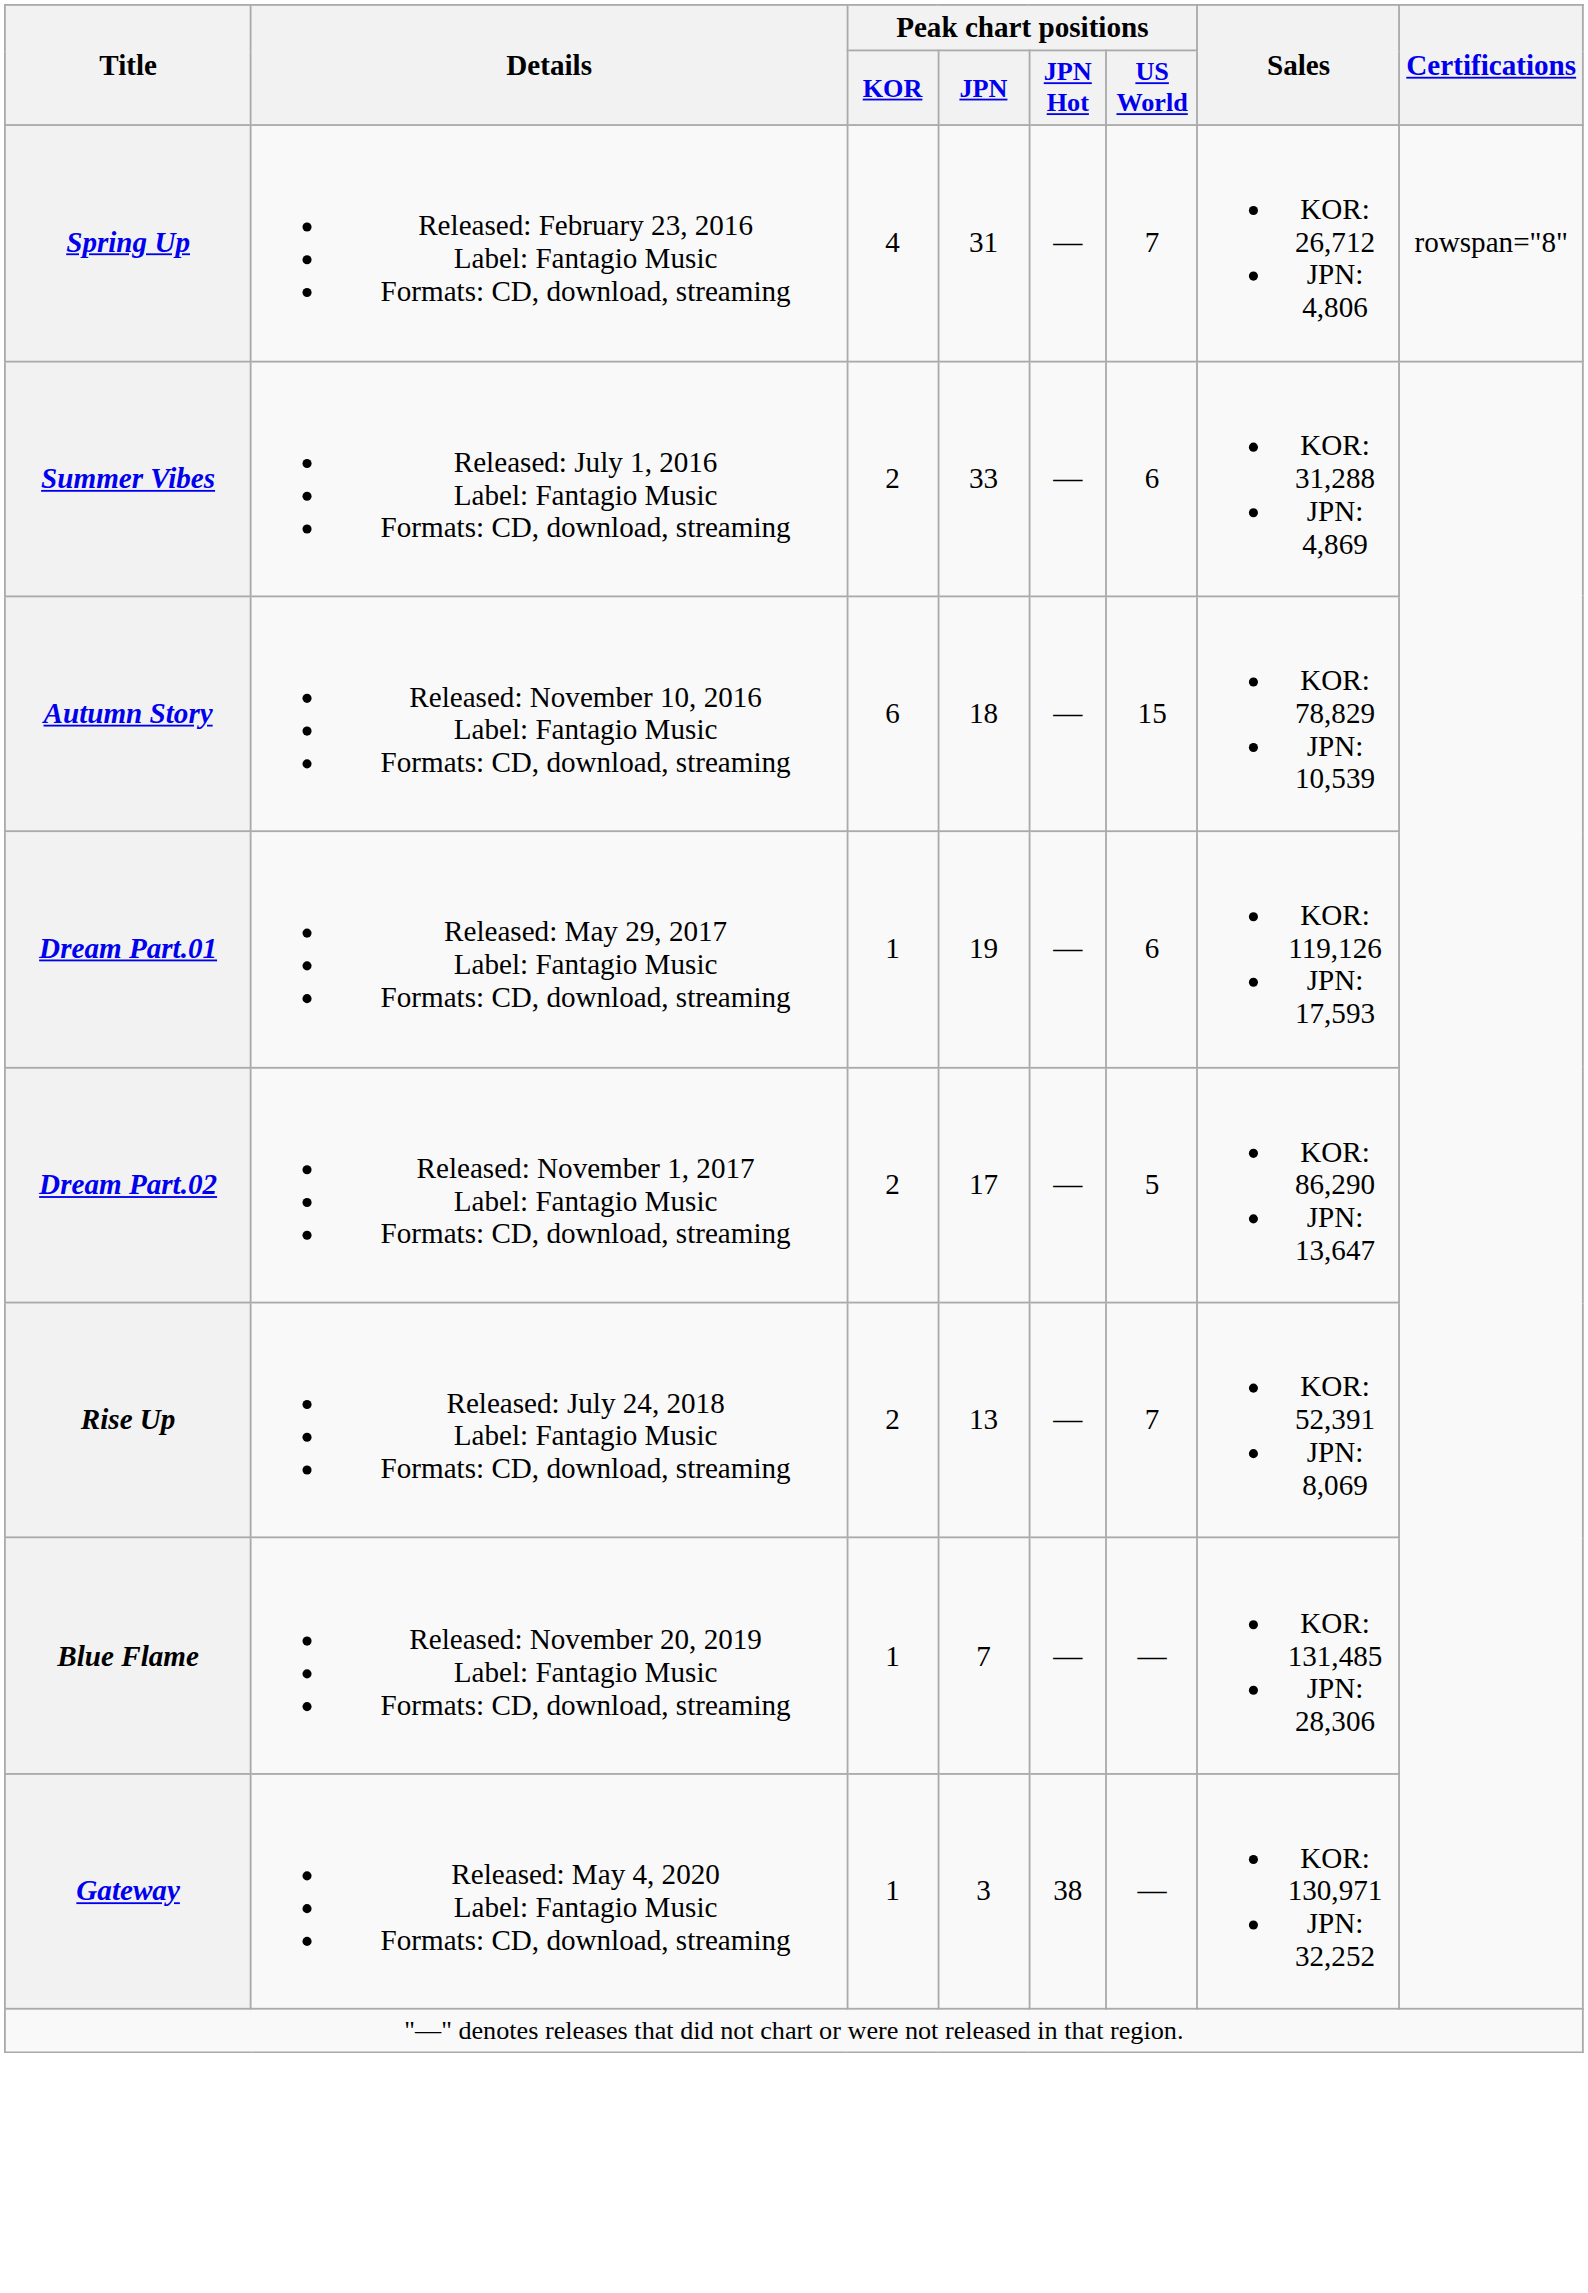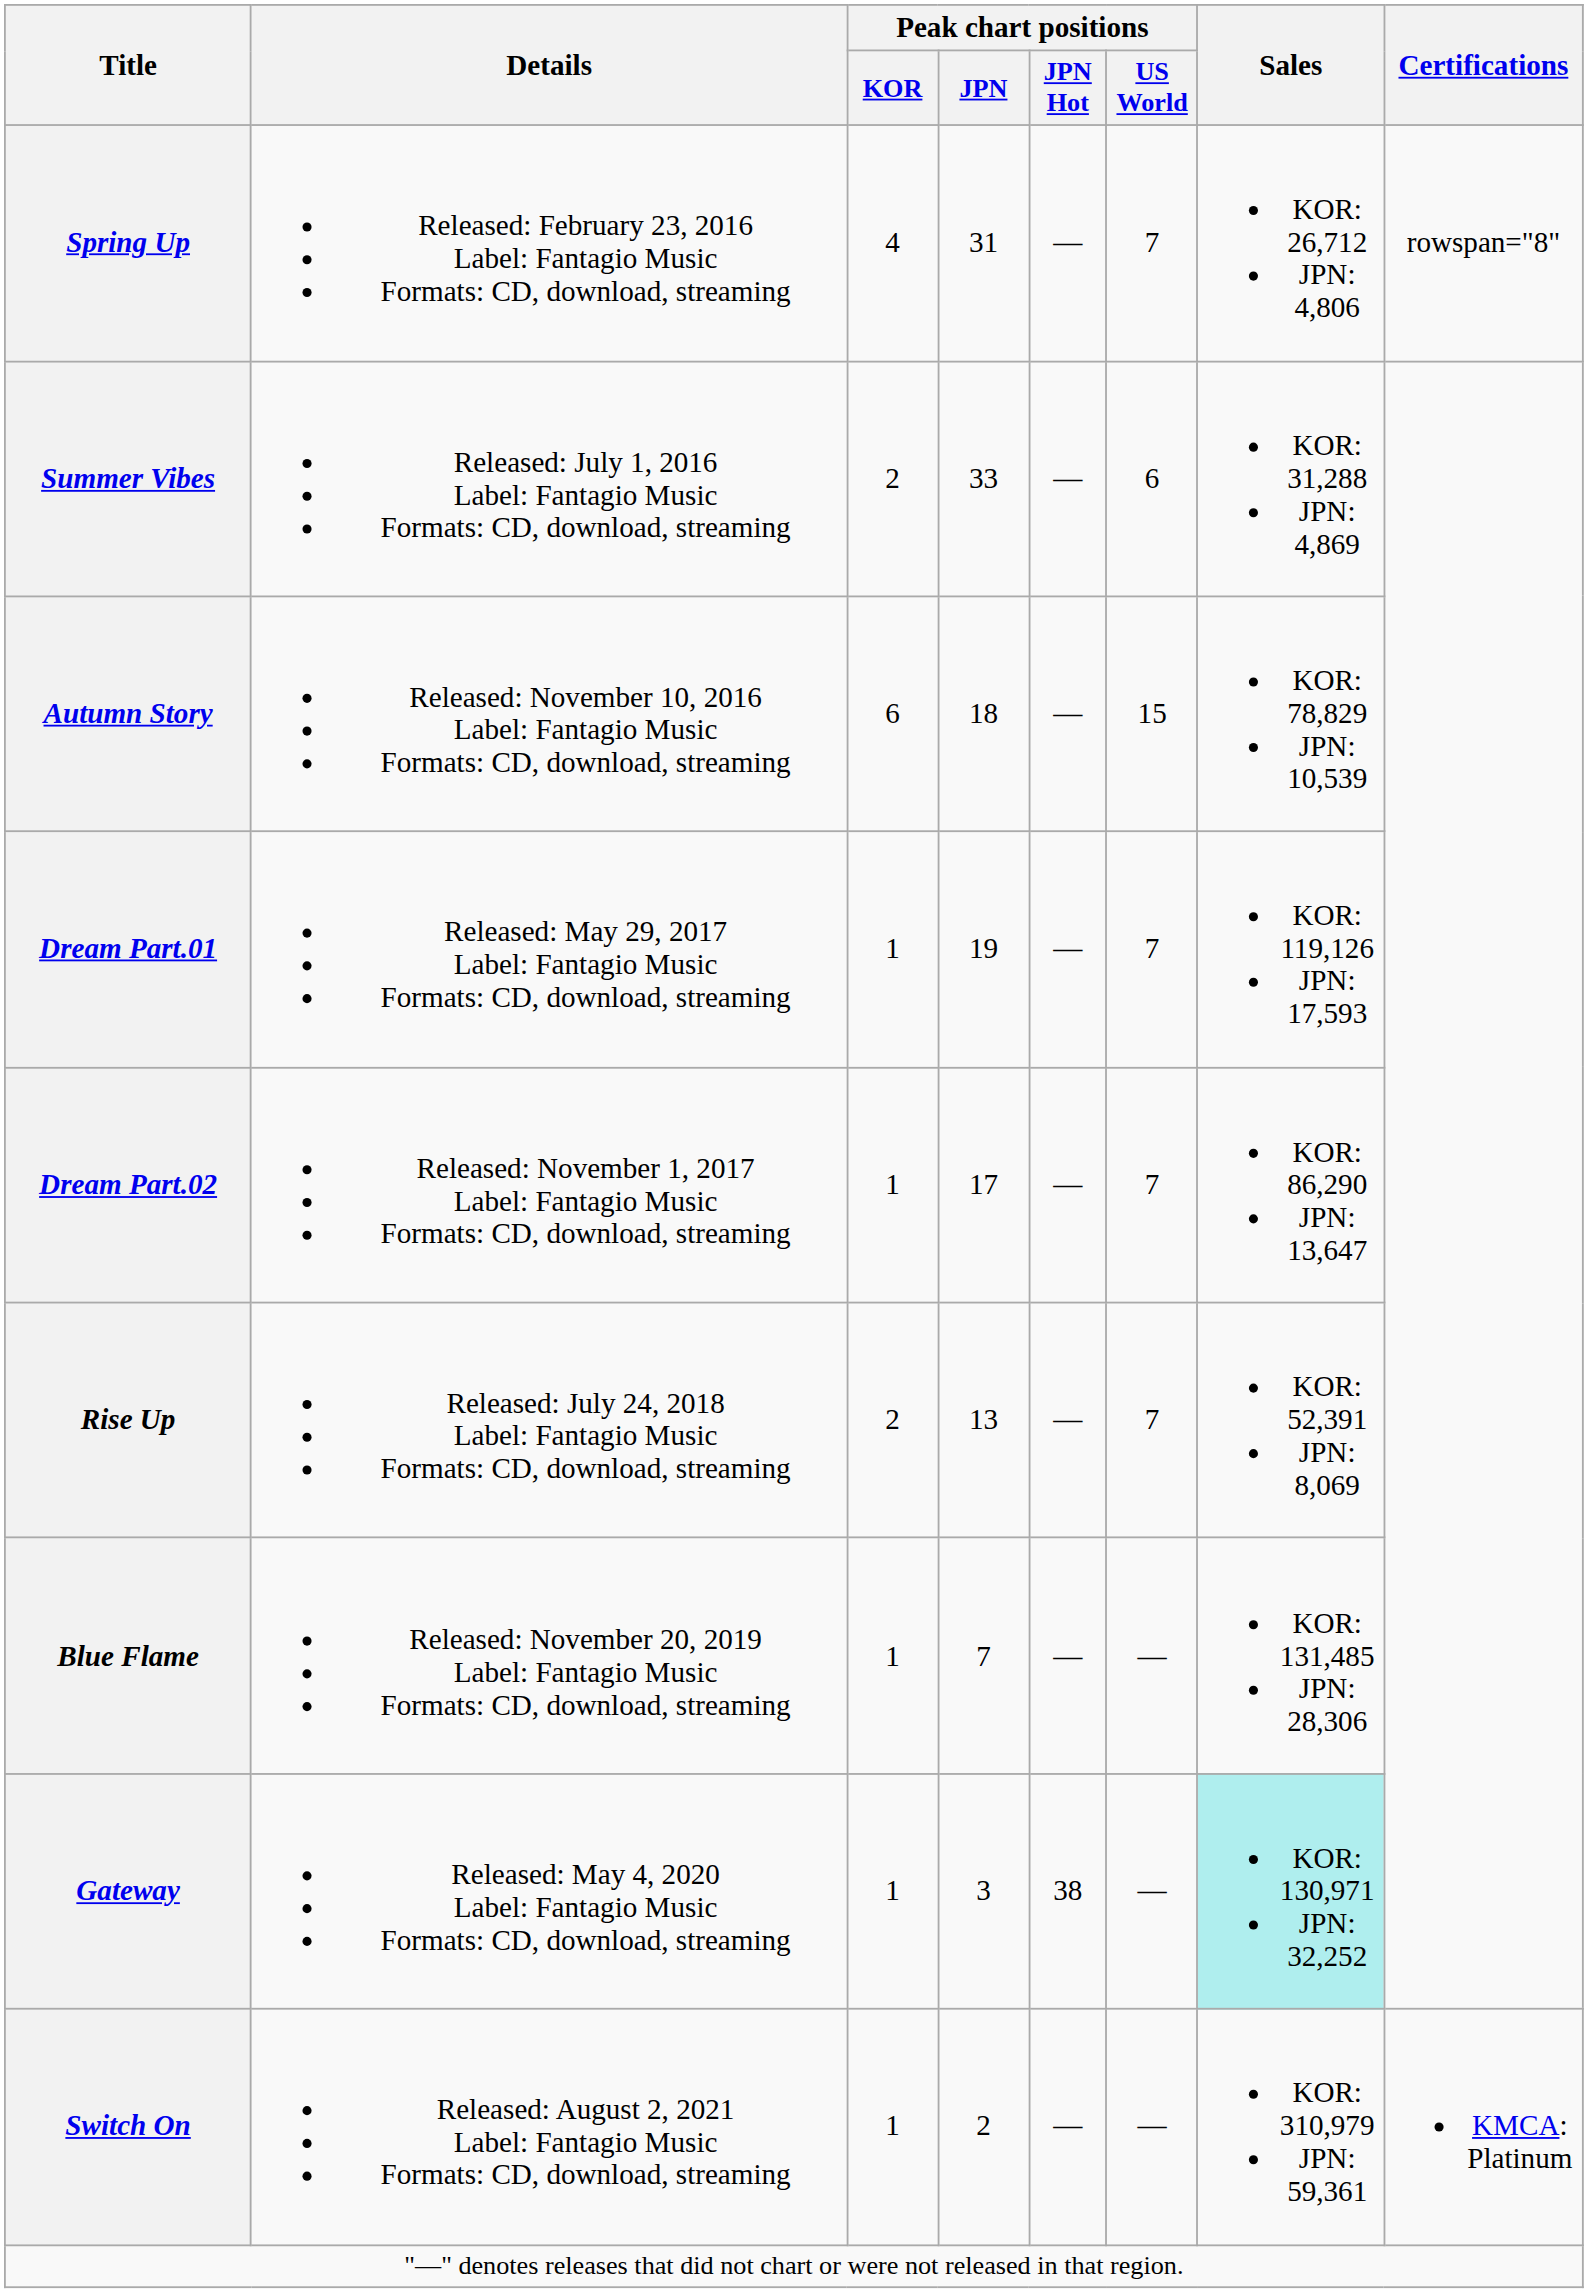(1152, 948) 6 -> (1152, 948) 7
(893, 1184) 2 -> (893, 1184) 1
(1152, 1184) 5 -> (1152, 1184) 7
(1299, 1908) no background -> (1291, 1908) paleturquoise background
+ row: (128, 2126)
